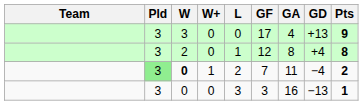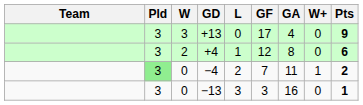columns swapped: (211, 14) <-> (318, 14)
(345, 53) 8 -> (345, 53) 6
(184, 72) bold -> (184, 72) normal
